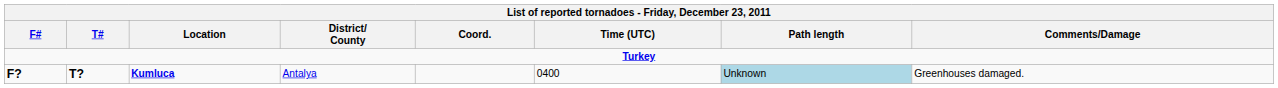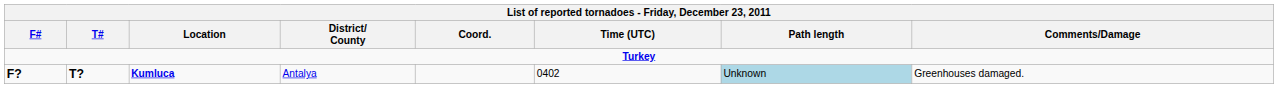(548, 74) 0400 -> (548, 74) 0402
